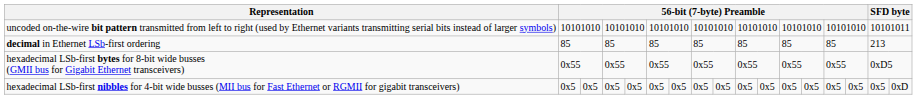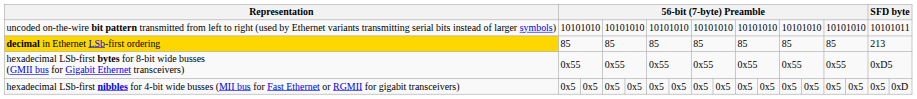(83, 43) no background -> (83, 43) gold background
